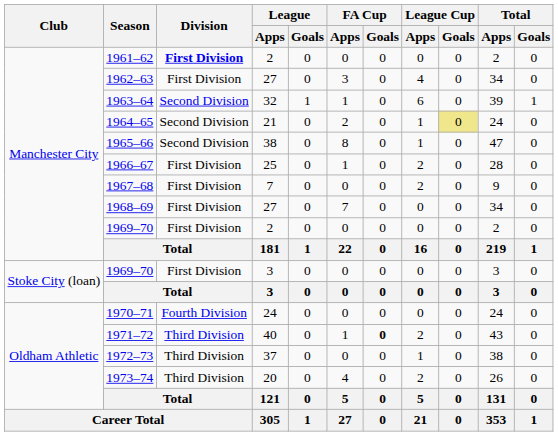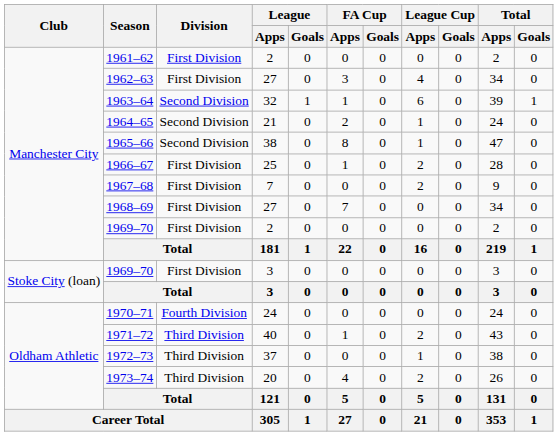(204, 57) bold -> (204, 57) normal
(458, 121) khaki background -> (458, 121) no background
(383, 334) bold -> (383, 334) normal
